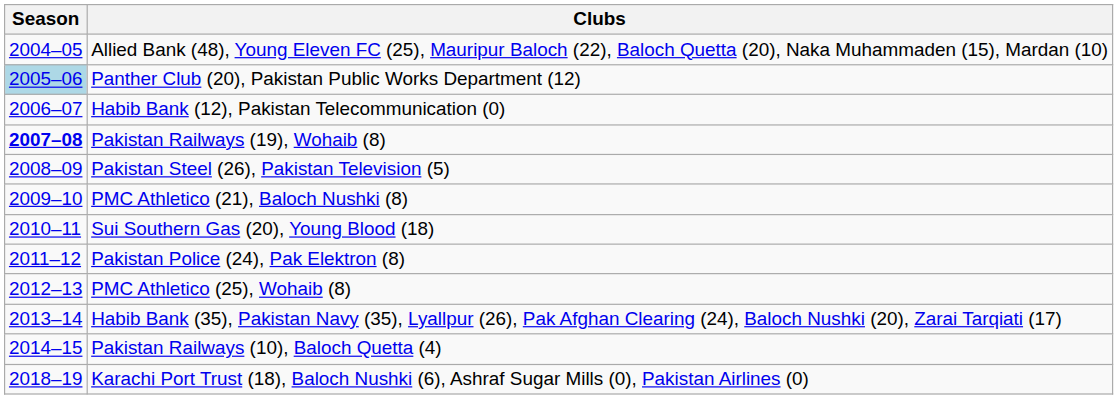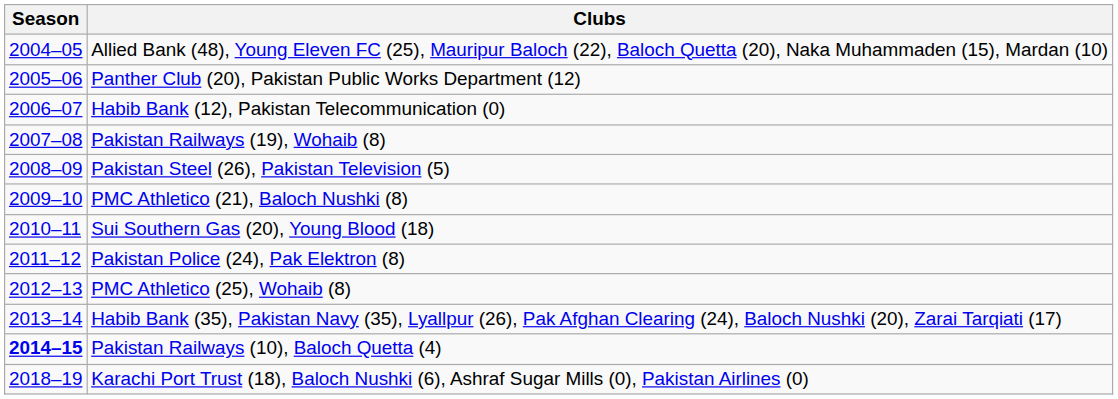(46, 79) lightblue background -> (46, 79) no background
(46, 139) bold -> (46, 139) normal
(46, 348) normal -> (46, 348) bold
